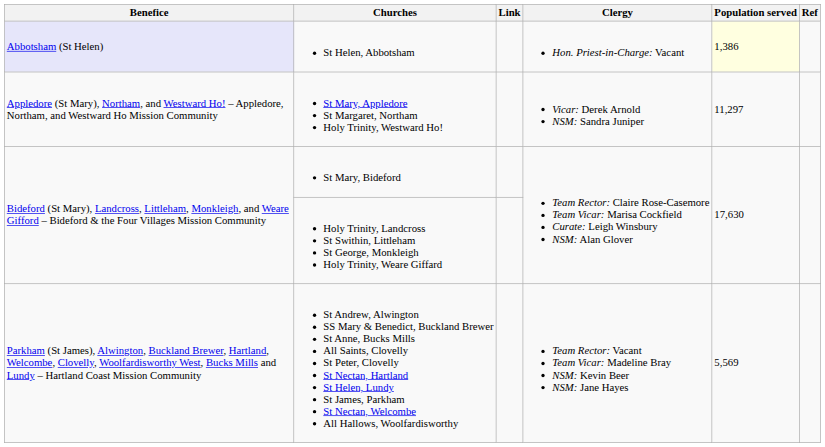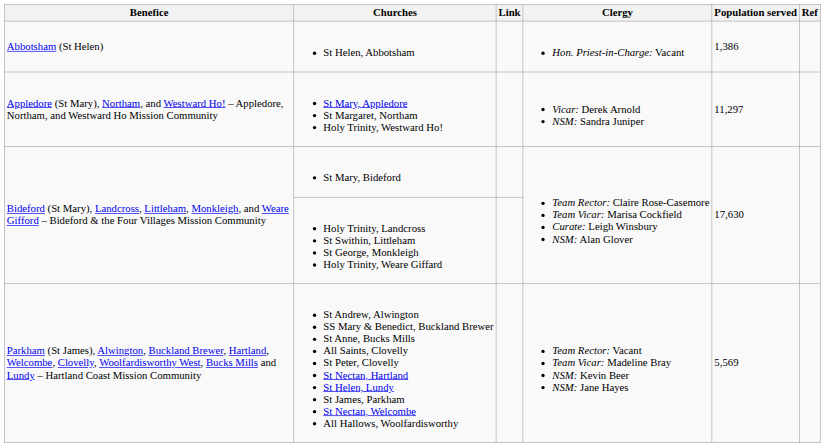(55, 46) lavender background -> (55, 46) no background
(726, 46) lightyellow background -> (726, 46) no background
